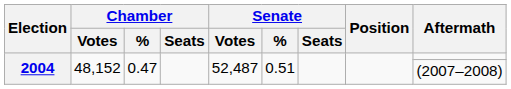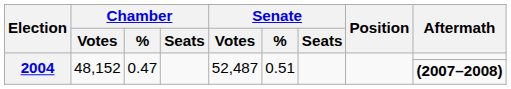(459, 71) normal -> (459, 71) bold
